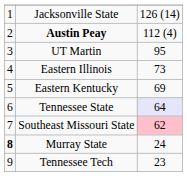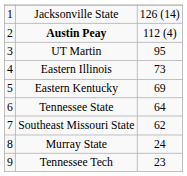(160, 107) lavender background -> (160, 107) no background
(160, 125) pink background -> (160, 125) no background
(10, 144) bold -> (10, 144) normal
